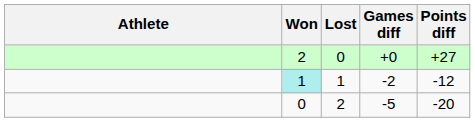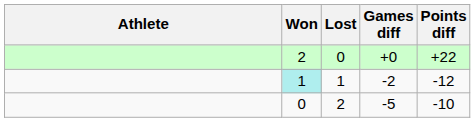(444, 57) +27 -> (444, 57) +22
(444, 104) -20 -> (444, 104) -10
